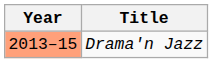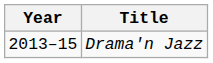(43, 45) lightsalmon background -> (43, 45) no background
